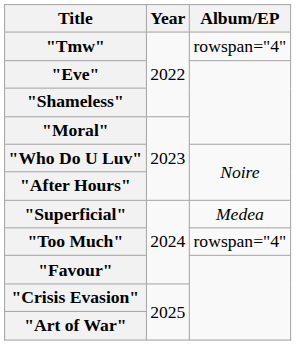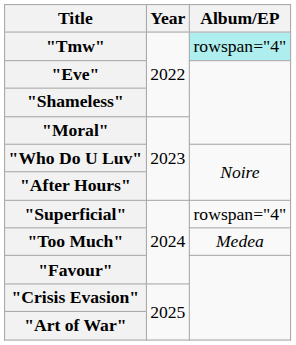(240, 46) no background -> (240, 46) paleturquoise background
(240, 213) Medea -> (240, 213) rowspan="4"
(240, 241) rowspan="4" -> (240, 241) Medea
